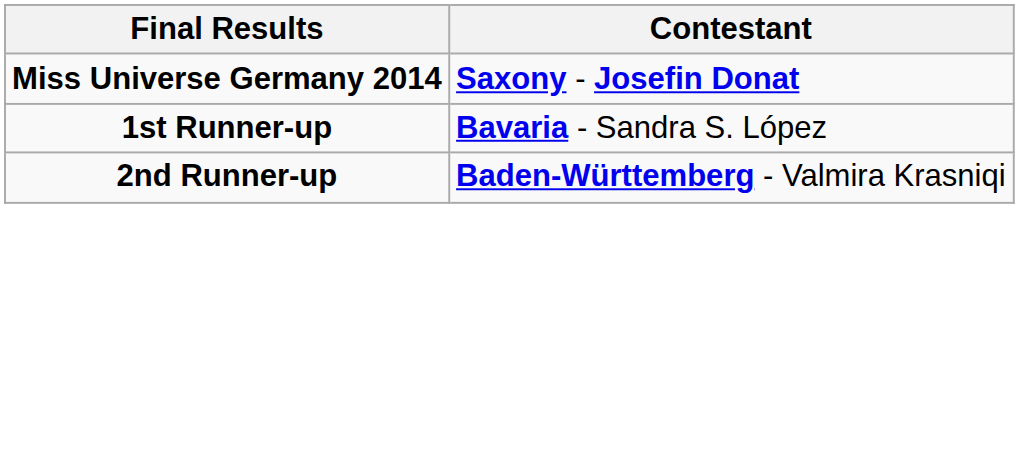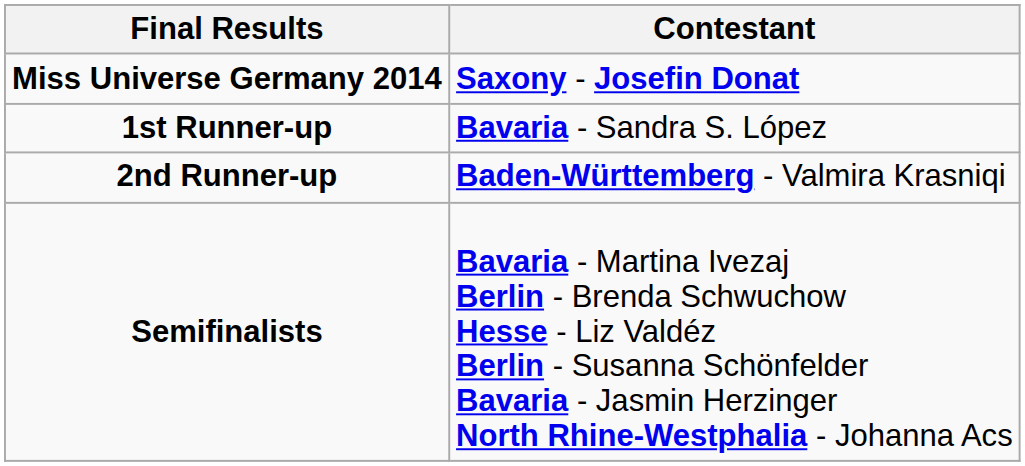+ row: (227, 330)
